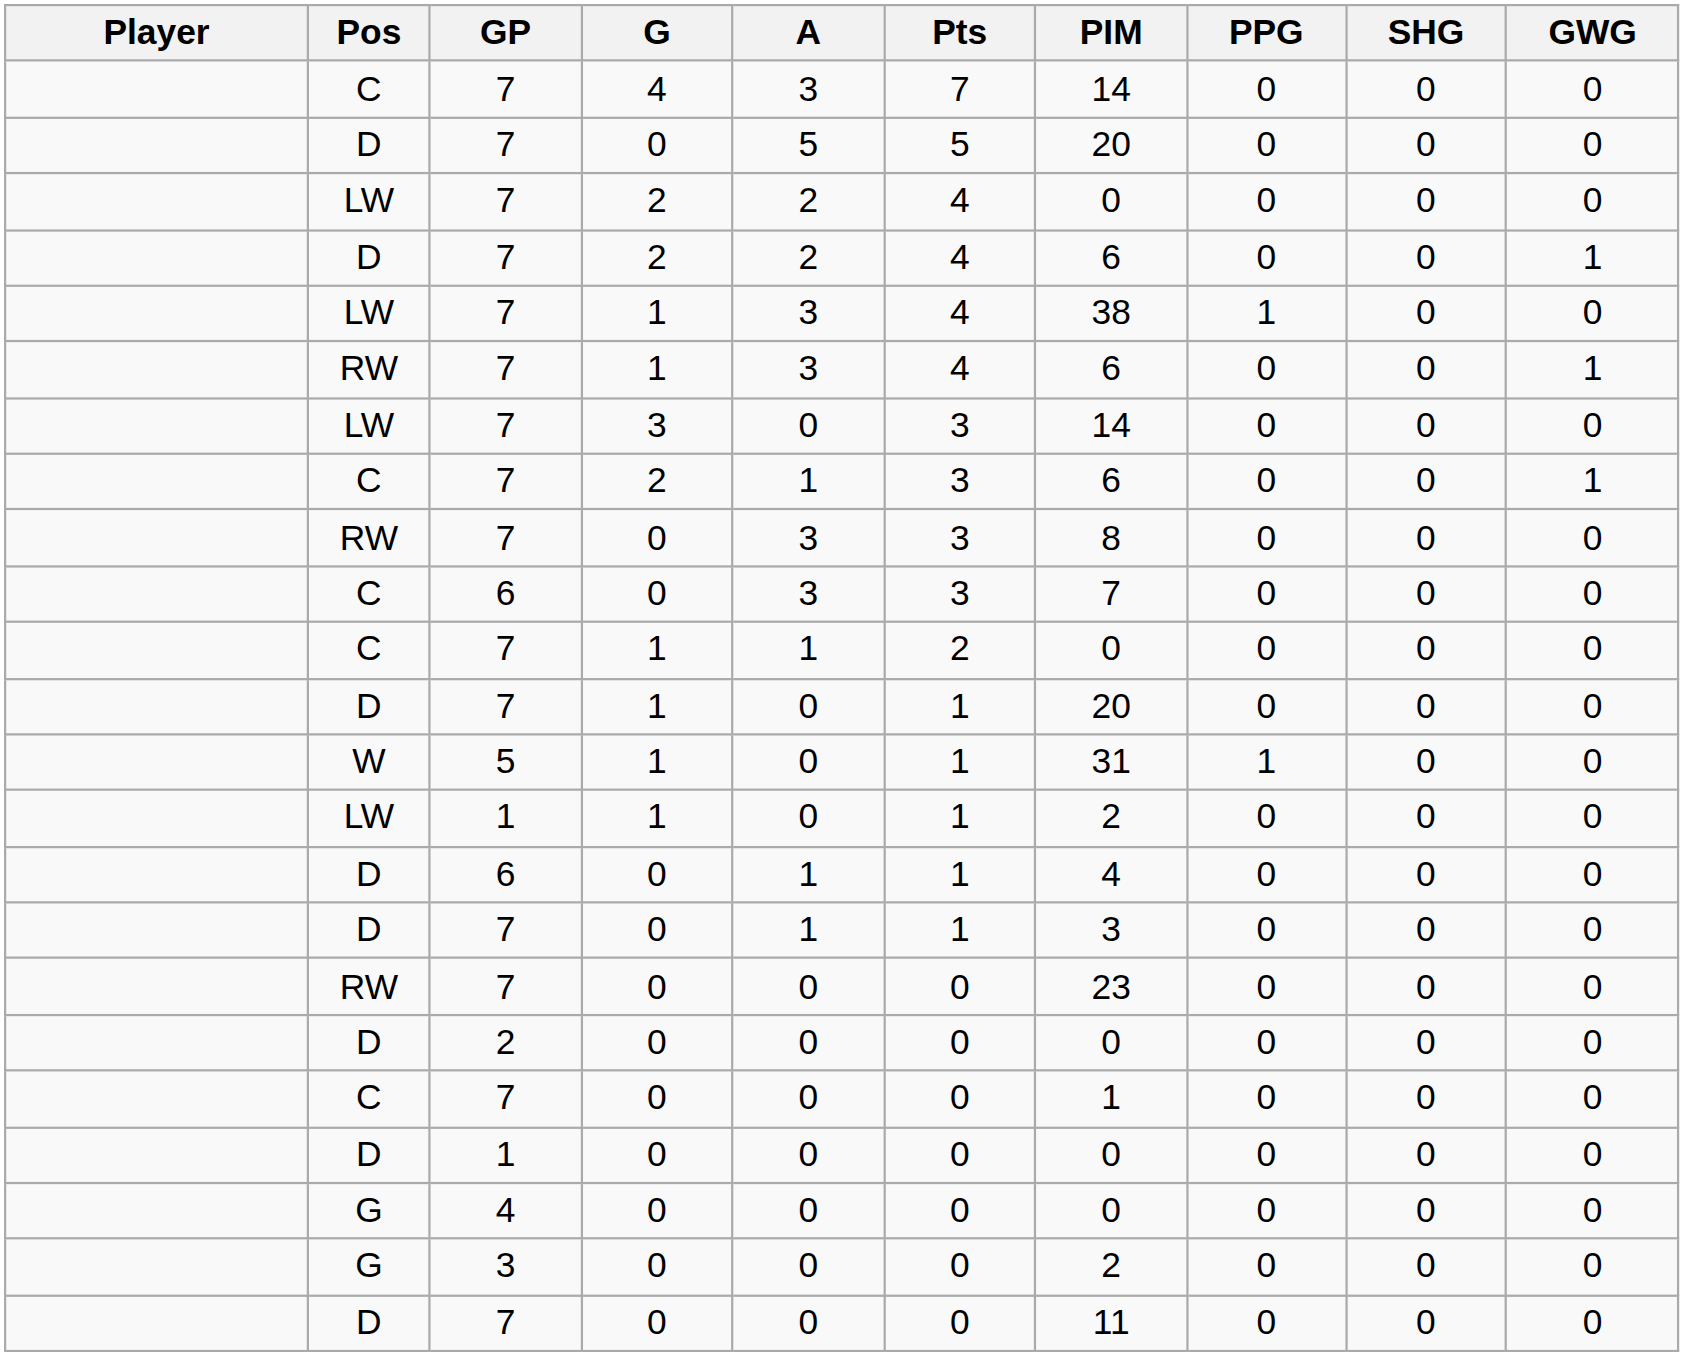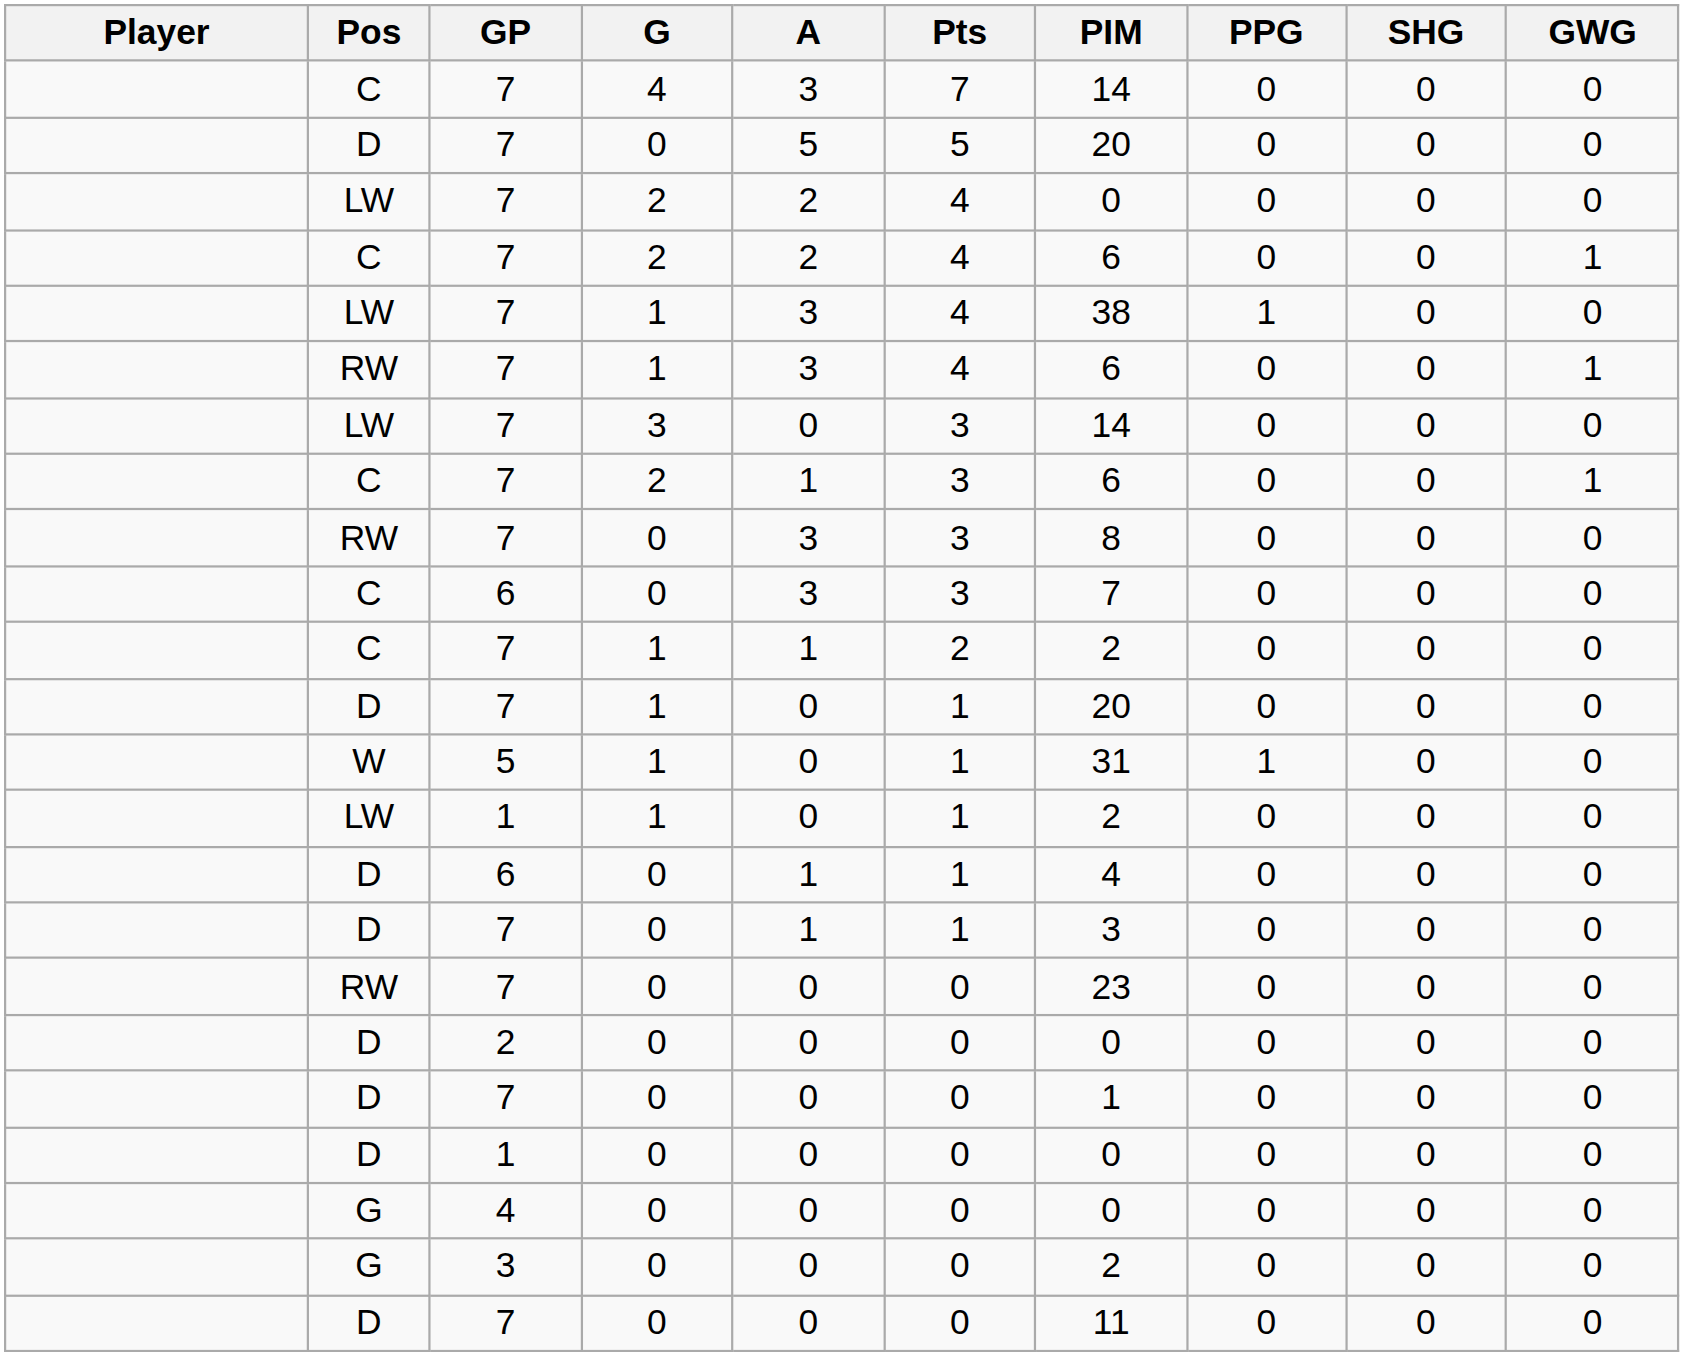(369, 256) D -> (369, 256) C
(1111, 649) 0 -> (1111, 649) 2
(369, 1098) C -> (369, 1098) D
